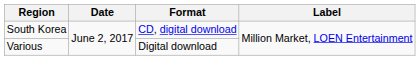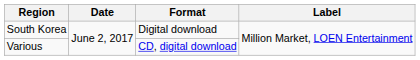(187, 30) CD, digital download -> (178, 30) Digital download
(178, 47) Digital download -> (187, 47) CD, digital download
